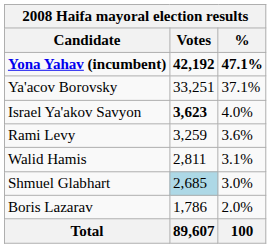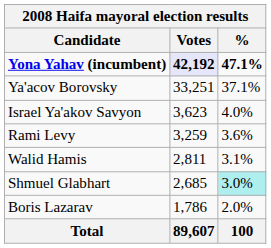(194, 64) no background -> (194, 64) lavender background
(190, 111) bold -> (190, 111) normal
(190, 183) lightblue background -> (190, 183) no background
(237, 183) no background -> (237, 183) paleturquoise background
